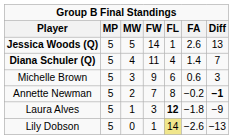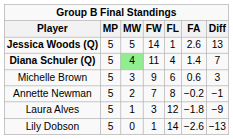(132, 61) no background -> (132, 61) lightgreen background
(217, 94) bold -> (217, 94) normal
(173, 110) bold -> (173, 110) normal
(173, 126) khaki background -> (173, 126) no background
